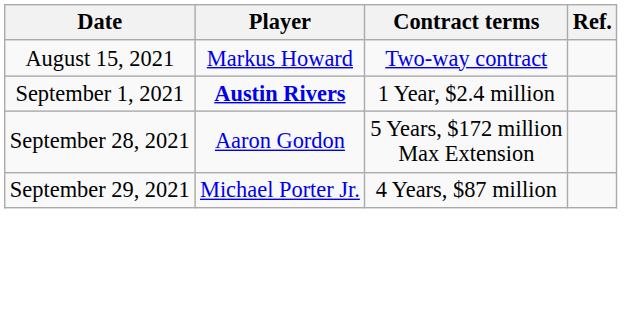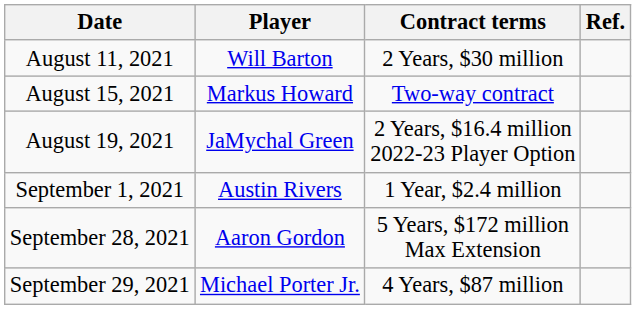+ row: (100, 57)
+ row: (100, 141)
(280, 93) bold -> (280, 189) normal
